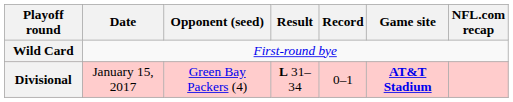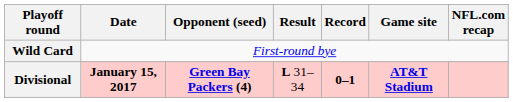(123, 79) normal -> (123, 79) bold
(217, 79) normal -> (220, 79) bold
(343, 79) normal -> (345, 79) bold
